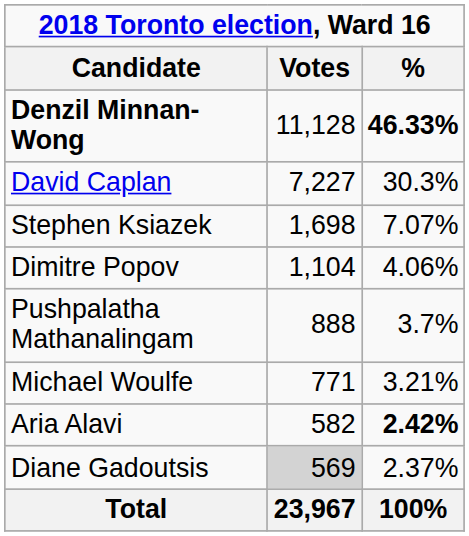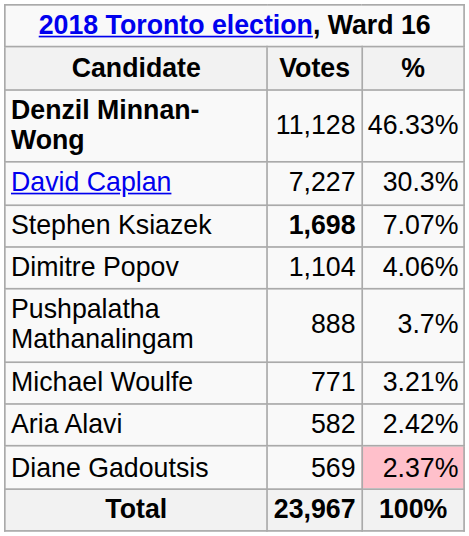(413, 125) bold -> (413, 125) normal
(322, 225) normal -> (322, 225) bold
(421, 424) bold -> (421, 424) normal
(333, 467) lightgrey background -> (333, 467) no background
(421, 467) no background -> (421, 467) pink background
